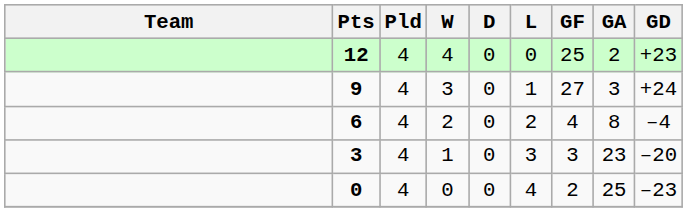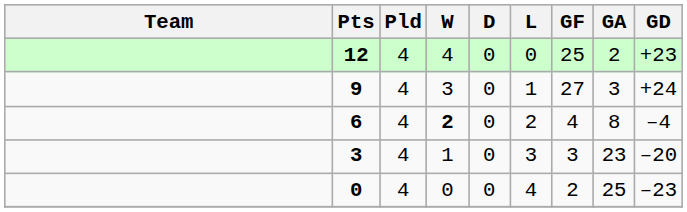(448, 123) normal -> (448, 123) bold
